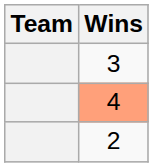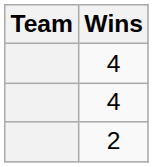(114, 63) 3 -> (114, 63) 4
(114, 102) lightsalmon background -> (114, 102) no background
